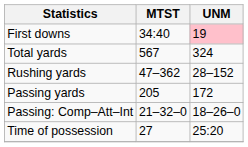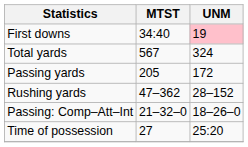rows swapped: (47, 73) <-> (46, 92)
